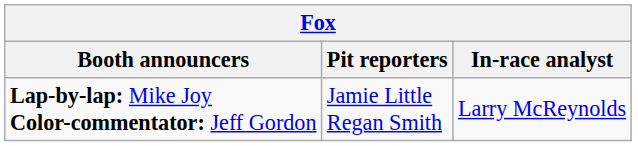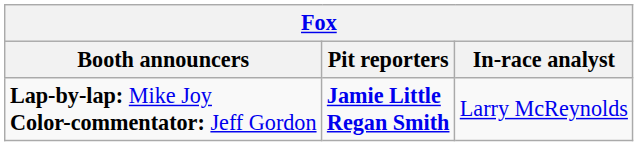(384, 109) normal -> (388, 109) bold
